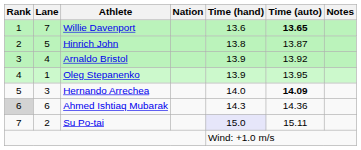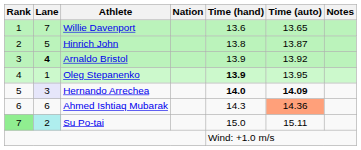(295, 28) bold -> (295, 28) normal
(47, 59) normal -> (47, 59) bold
(236, 75) normal -> (236, 75) bold
(47, 91) no background -> (47, 91) lavender background
(236, 91) normal -> (236, 91) bold
(19, 106) lightgrey background -> (19, 106) no background
(295, 106) no background -> (295, 106) lightsalmon background
(19, 122) no background -> (19, 122) lightgreen background
(47, 122) no background -> (47, 122) paleturquoise background
(236, 122) lavender background -> (236, 122) no background
